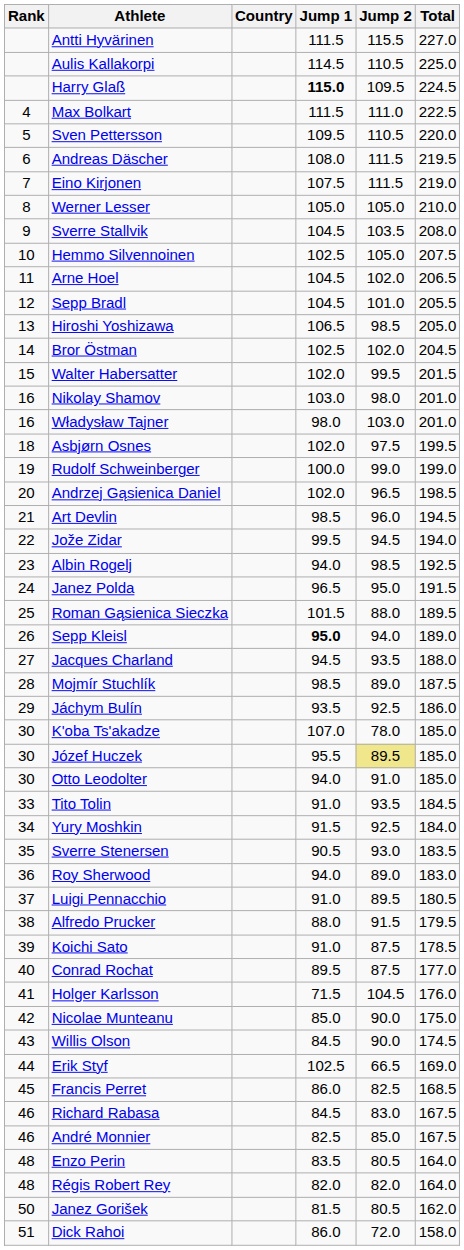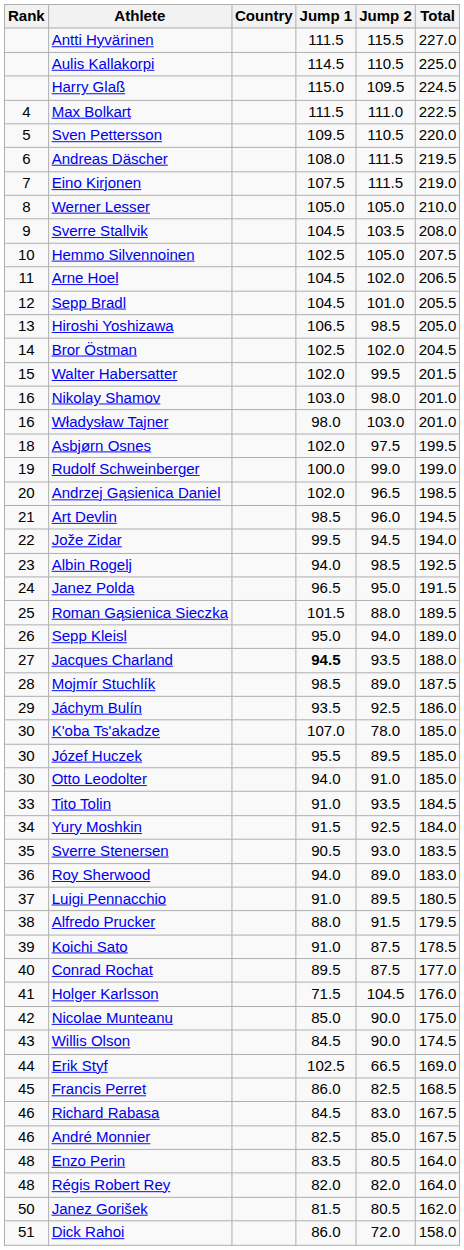(326, 87) bold -> (326, 87) normal
(326, 636) bold -> (326, 636) normal
(326, 660) normal -> (326, 660) bold
(385, 755) khaki background -> (385, 755) no background
